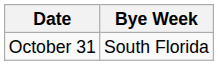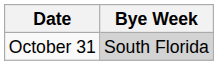(156, 47) no background -> (156, 47) lightgrey background
